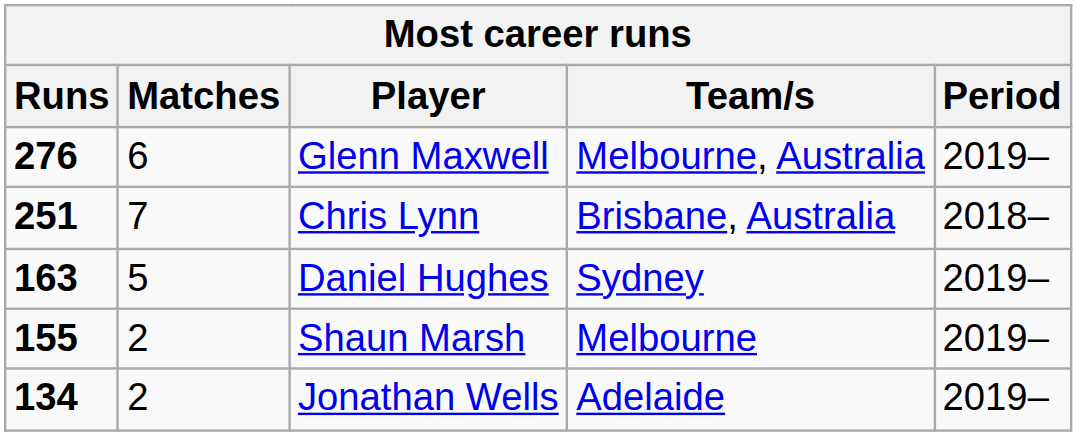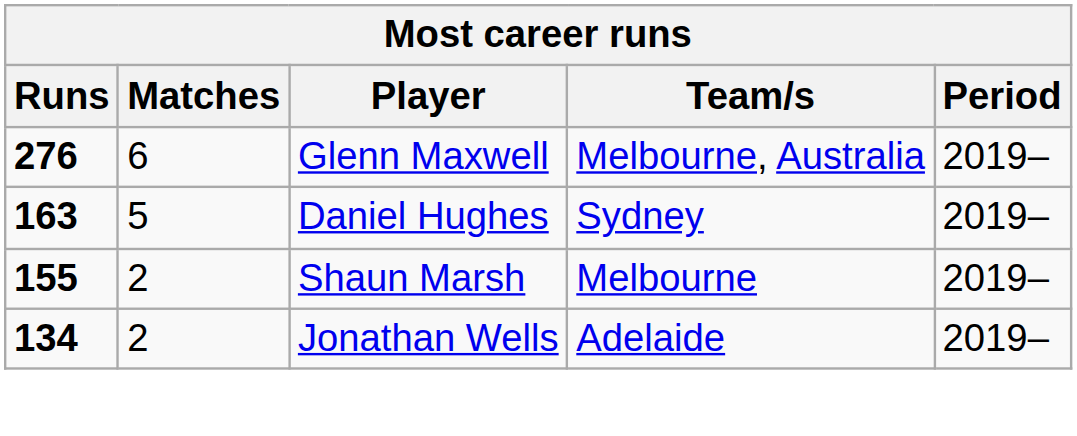- row: (389, 216)
